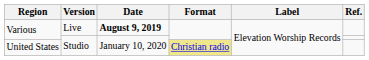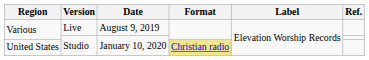(130, 27) bold -> (129, 27) normal
